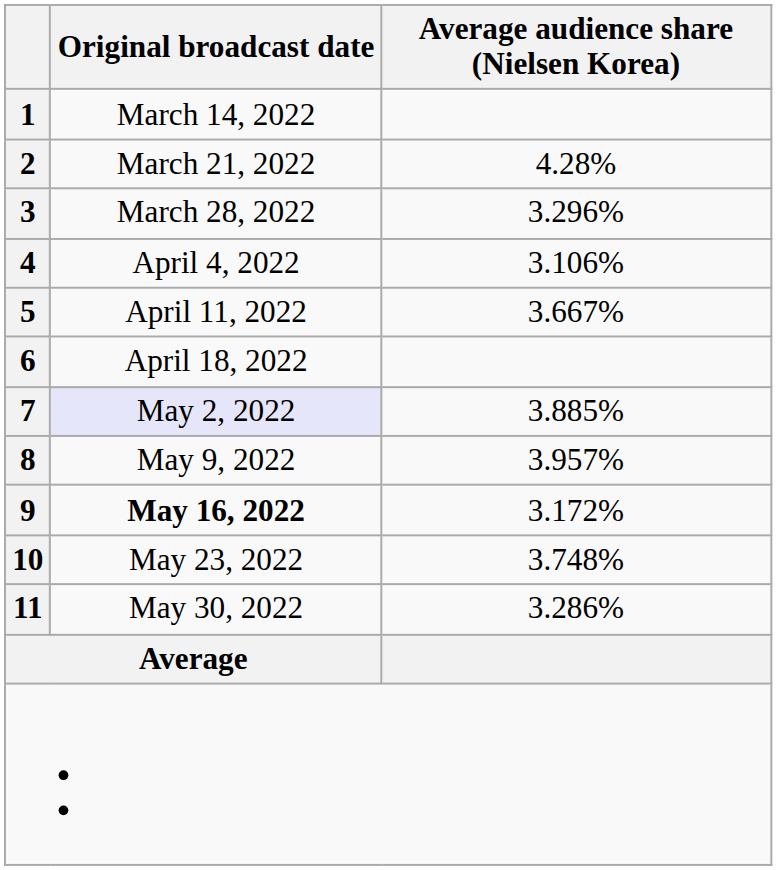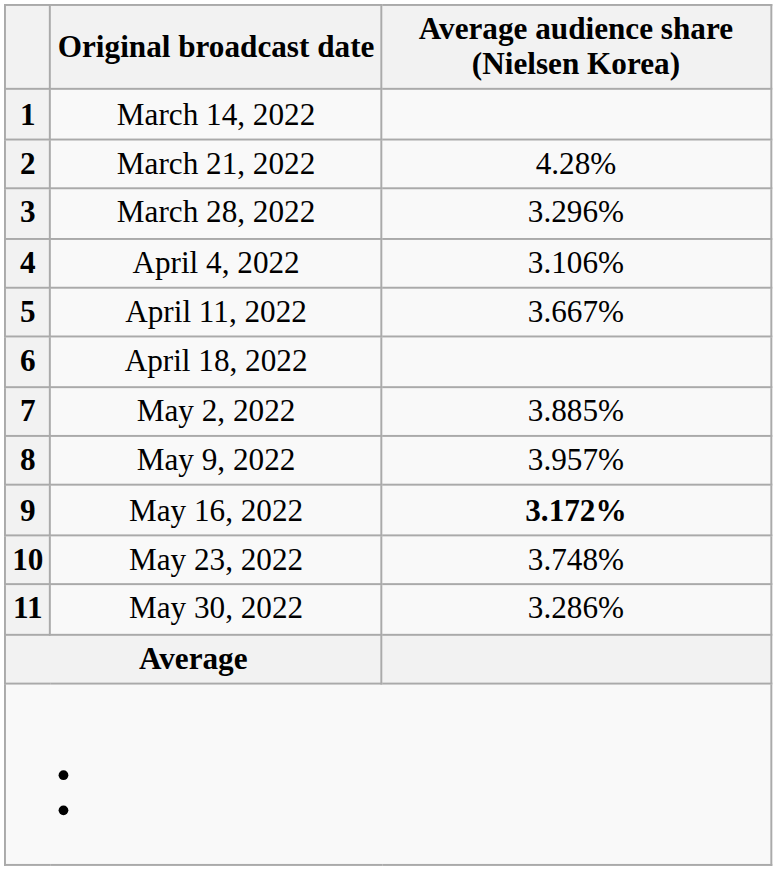(216, 410) lavender background -> (216, 410) no background
(216, 509) bold -> (216, 509) normal
(576, 509) normal -> (576, 509) bold
